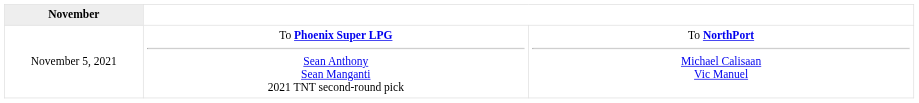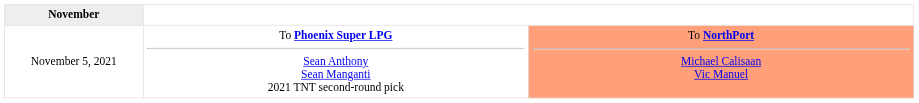(721, 55) no background -> (721, 55) lightsalmon background
